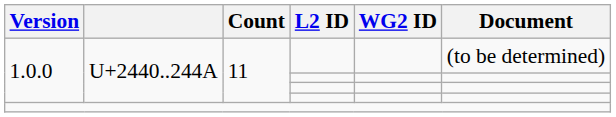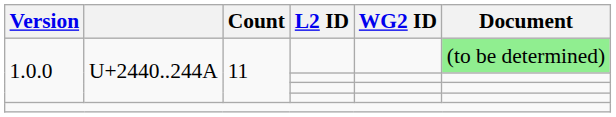(526, 55) no background -> (526, 55) lightgreen background
